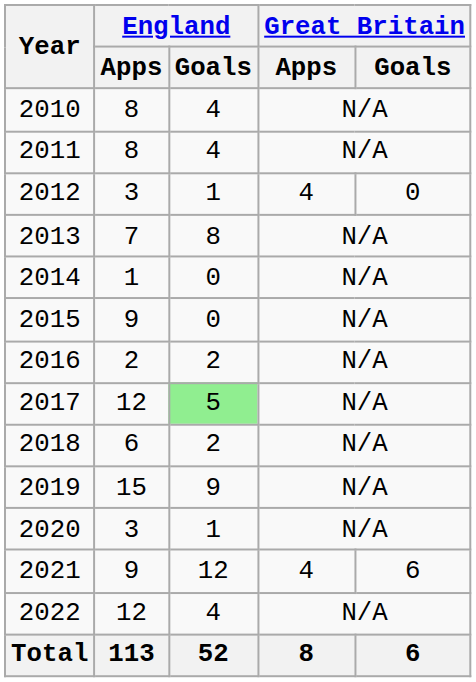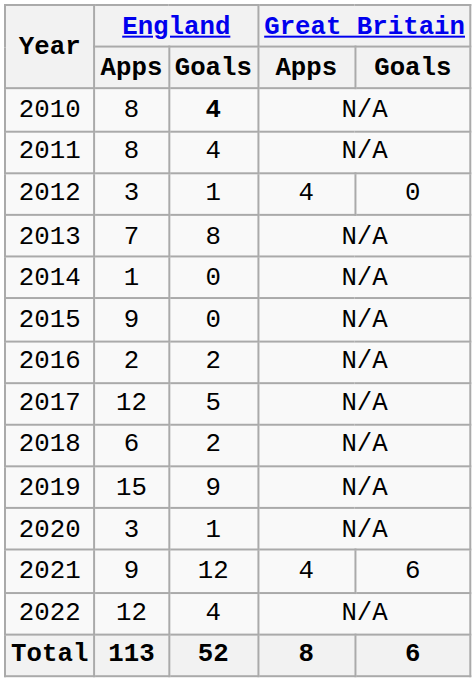(213, 110) normal -> (213, 110) bold
(213, 404) lightgreen background -> (213, 404) no background
